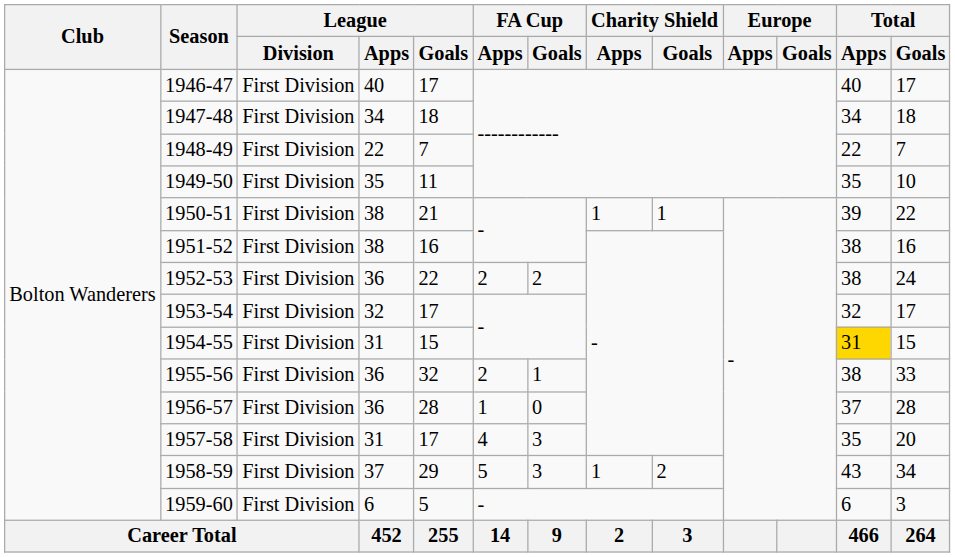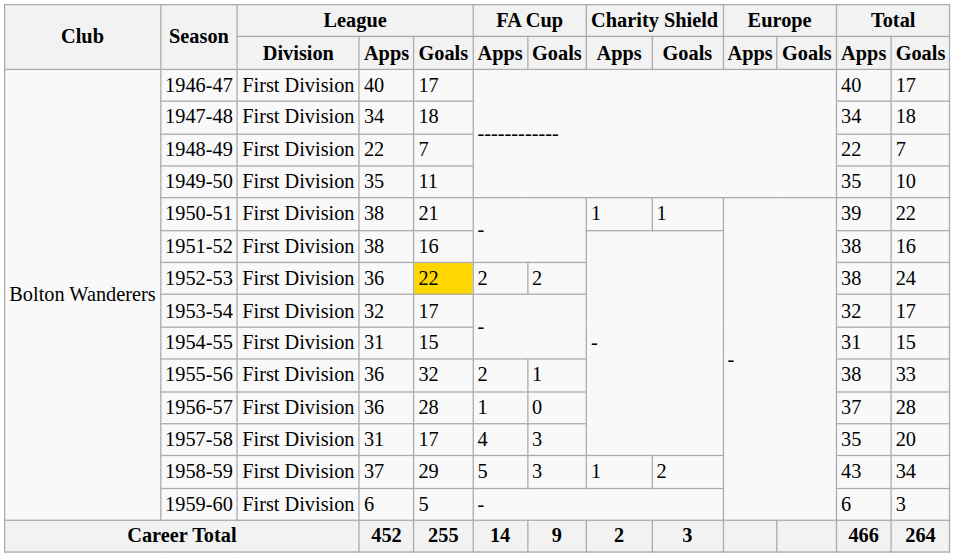(429, 278) no background -> (429, 278) gold background
(851, 342) gold background -> (851, 342) no background
